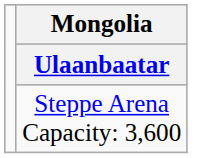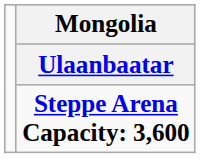(102, 118) normal -> (106, 118) bold
